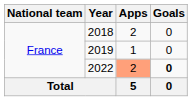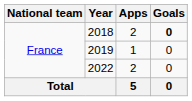(169, 31) normal -> (169, 31) bold
(133, 68) lightsalmon background -> (133, 68) no background
(169, 68) bold -> (169, 68) normal
